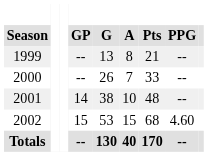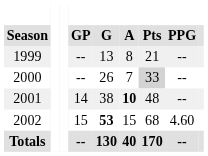(152, 77) no background -> (152, 77) lightgrey background
(129, 99) normal -> (129, 99) bold
(106, 120) normal -> (106, 120) bold
